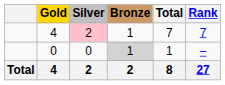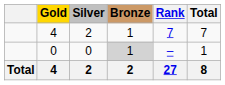columns swapped: (169, 13) <-> (203, 13)
(89, 32) pink background -> (89, 32) no background
